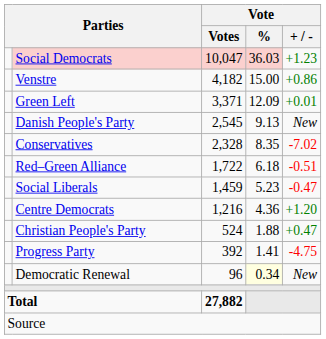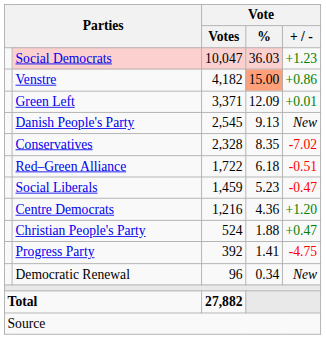(264, 79) no background -> (264, 79) lightsalmon background
(267, 274) lightyellow background -> (267, 274) no background
